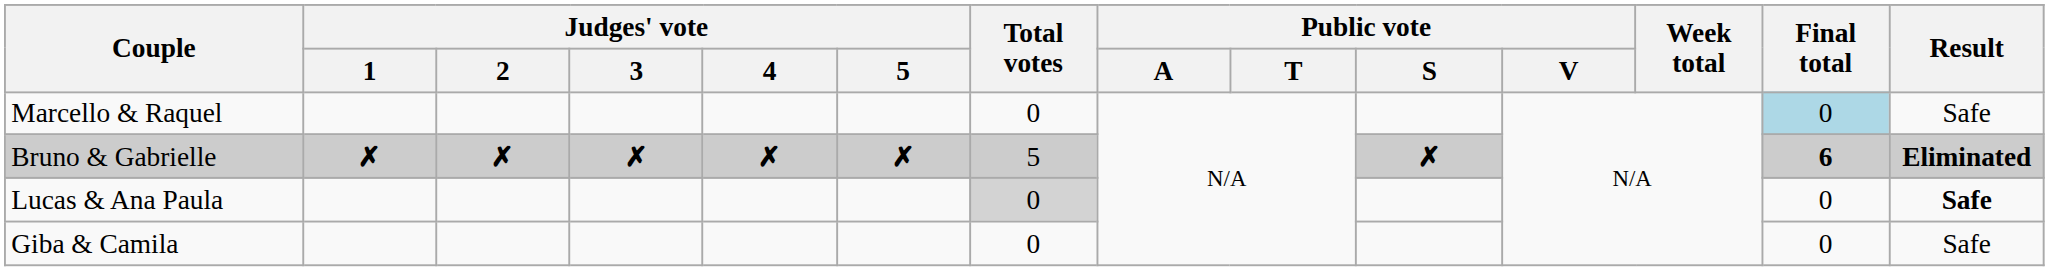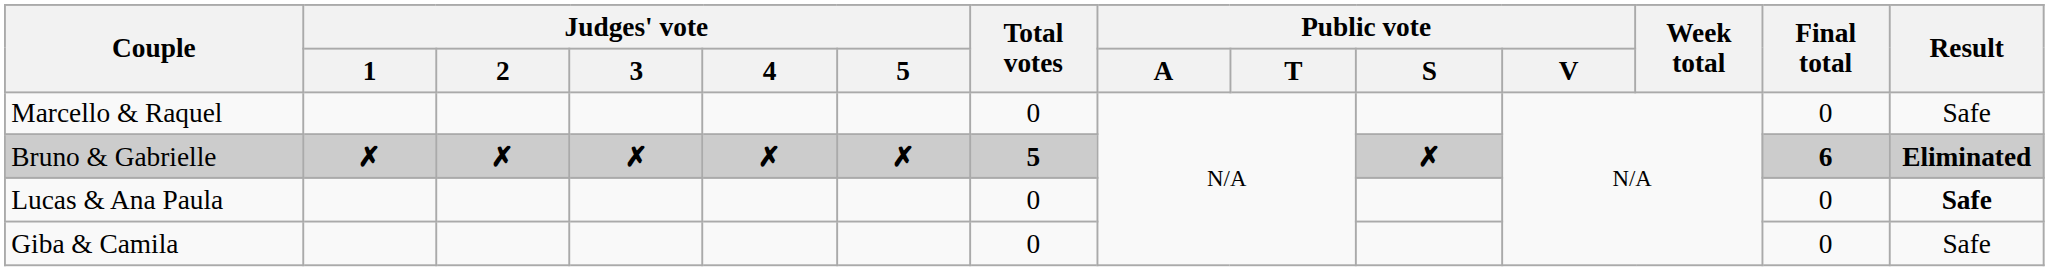(1826, 113) lightblue background -> (1826, 113) no background
(1033, 157) normal -> (1033, 157) bold
(1033, 200) lightgrey background -> (1033, 200) no background
